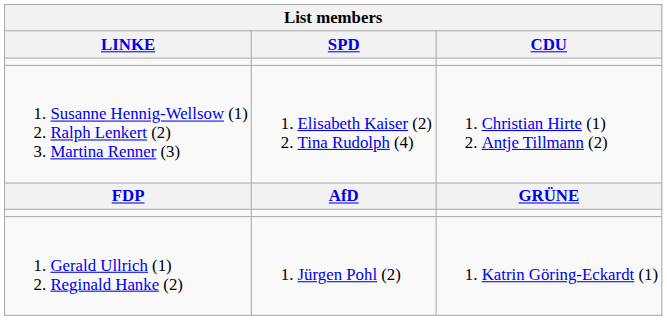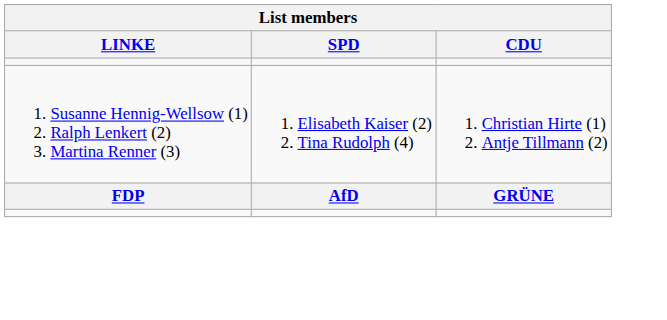- row: (128, 275)
